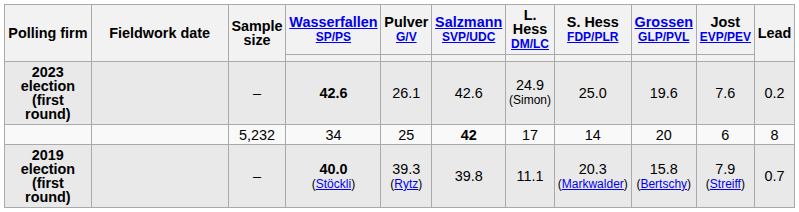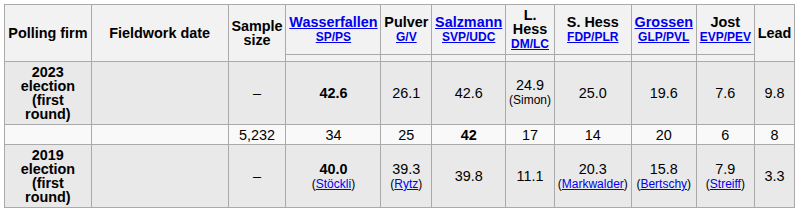(775, 93) 0.2 -> (775, 93) 9.8
(775, 176) 0.7 -> (775, 176) 3.3
